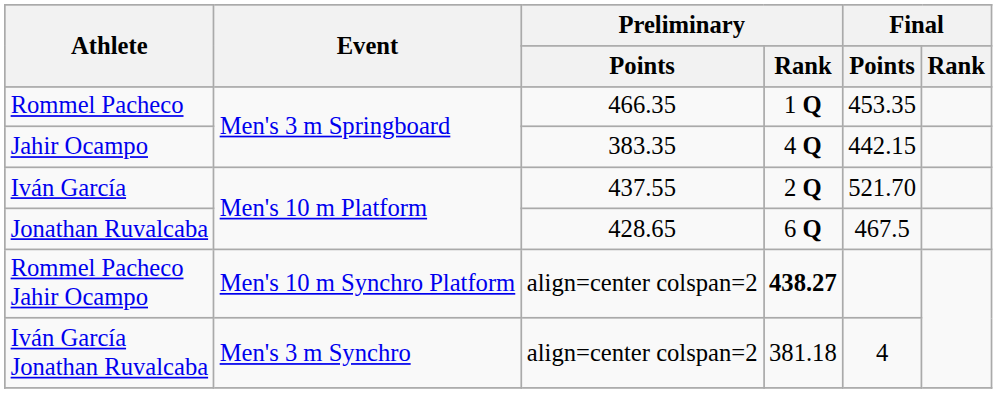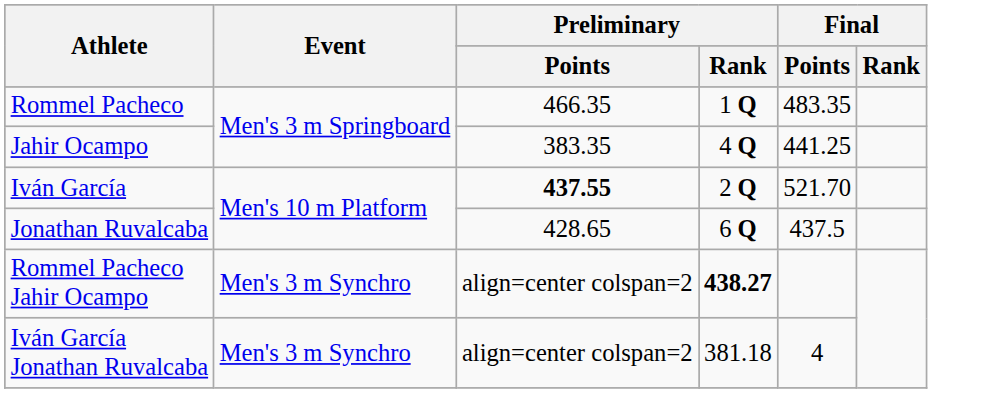(882, 106) 453.35 -> (817, 106) 483.35
(882, 147) 442.15 -> (817, 147) 441.25
(642, 187) normal -> (577, 187) bold
(882, 228) 467.5 -> (817, 228) 437.5
(367, 283) Men's 10 m Synchro Platform -> (315, 283) Men's 3 m Synchro
